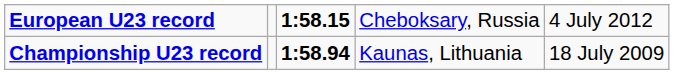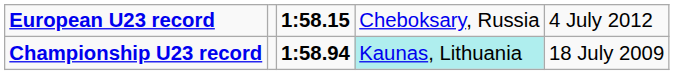(441, 52) no background -> (441, 52) paleturquoise background
